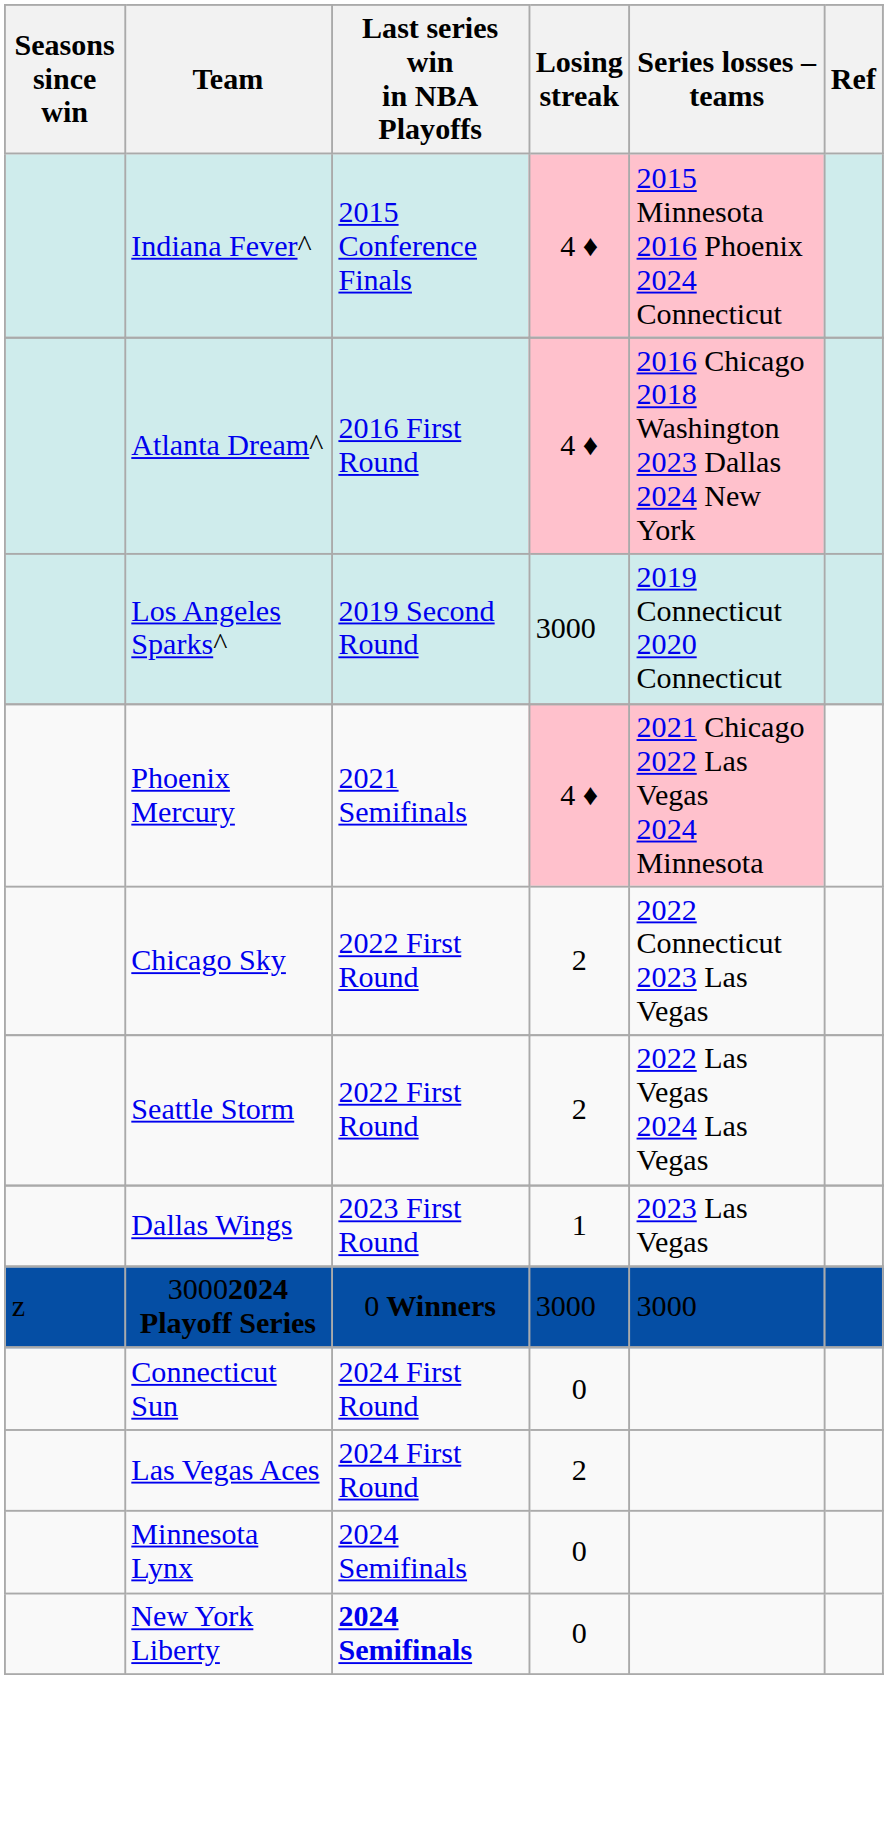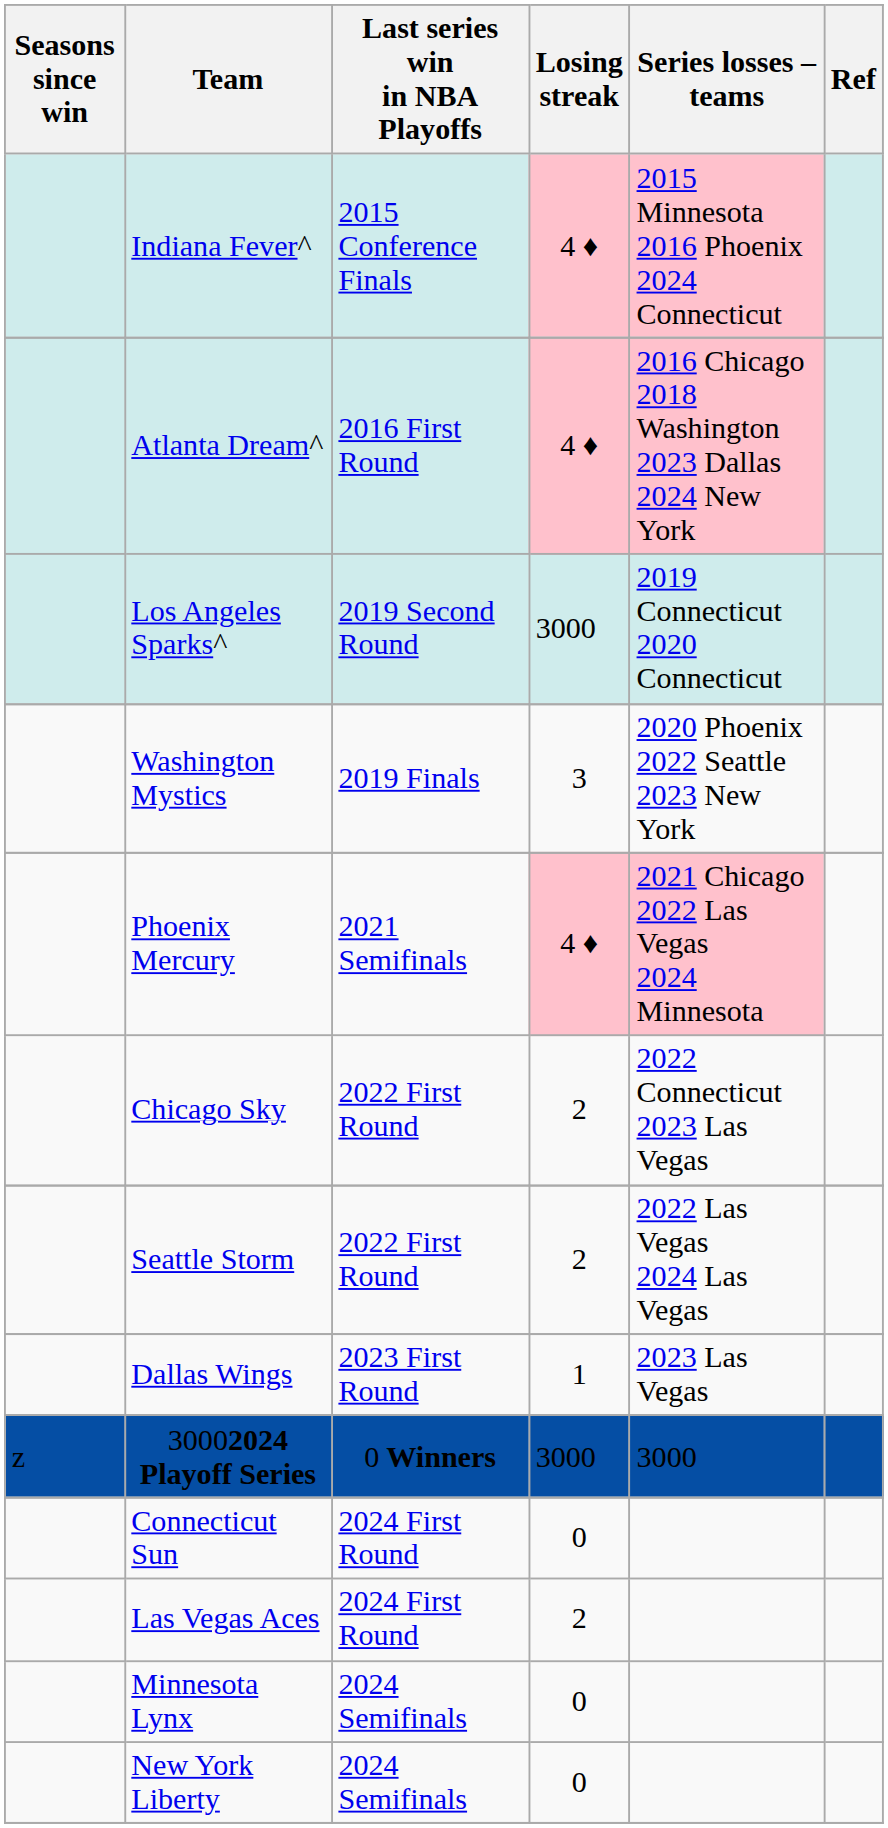+ row: (203, 777)
(405, 1632) bold -> (403, 1782) normal
